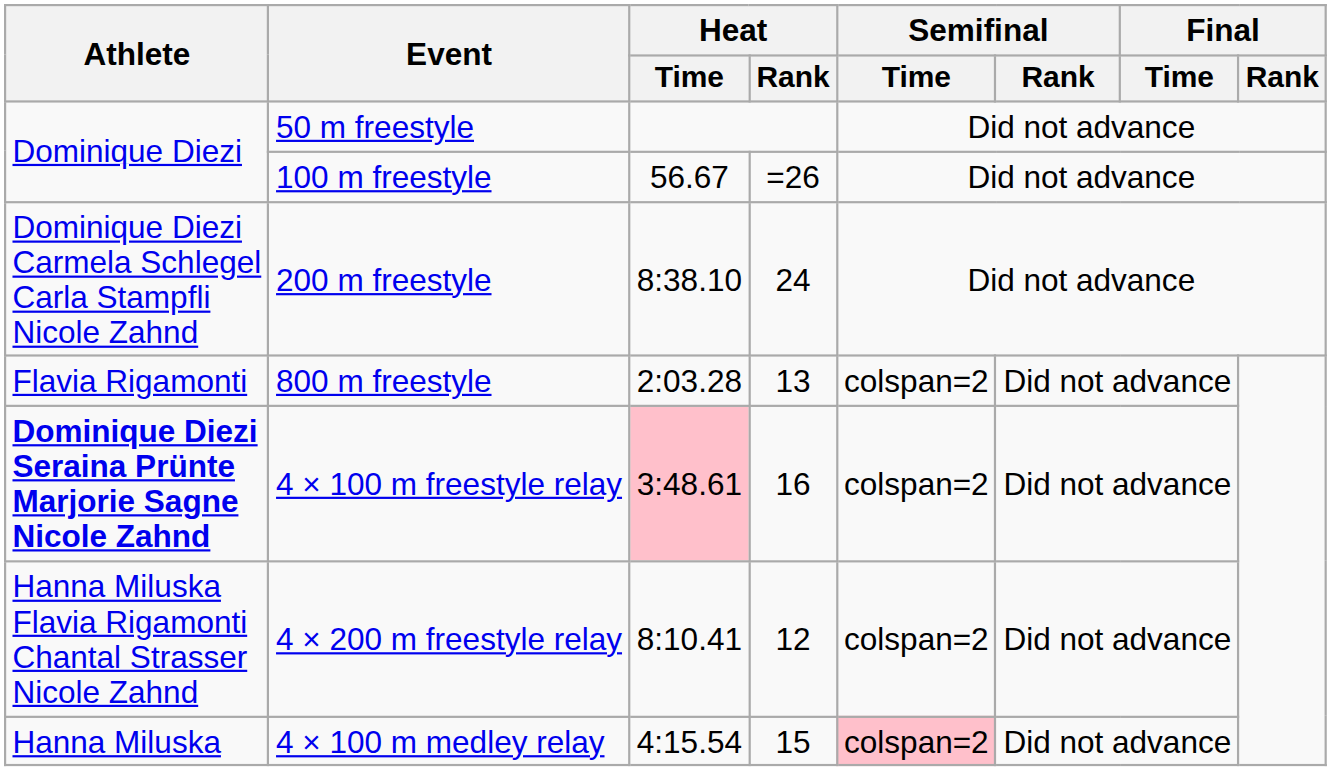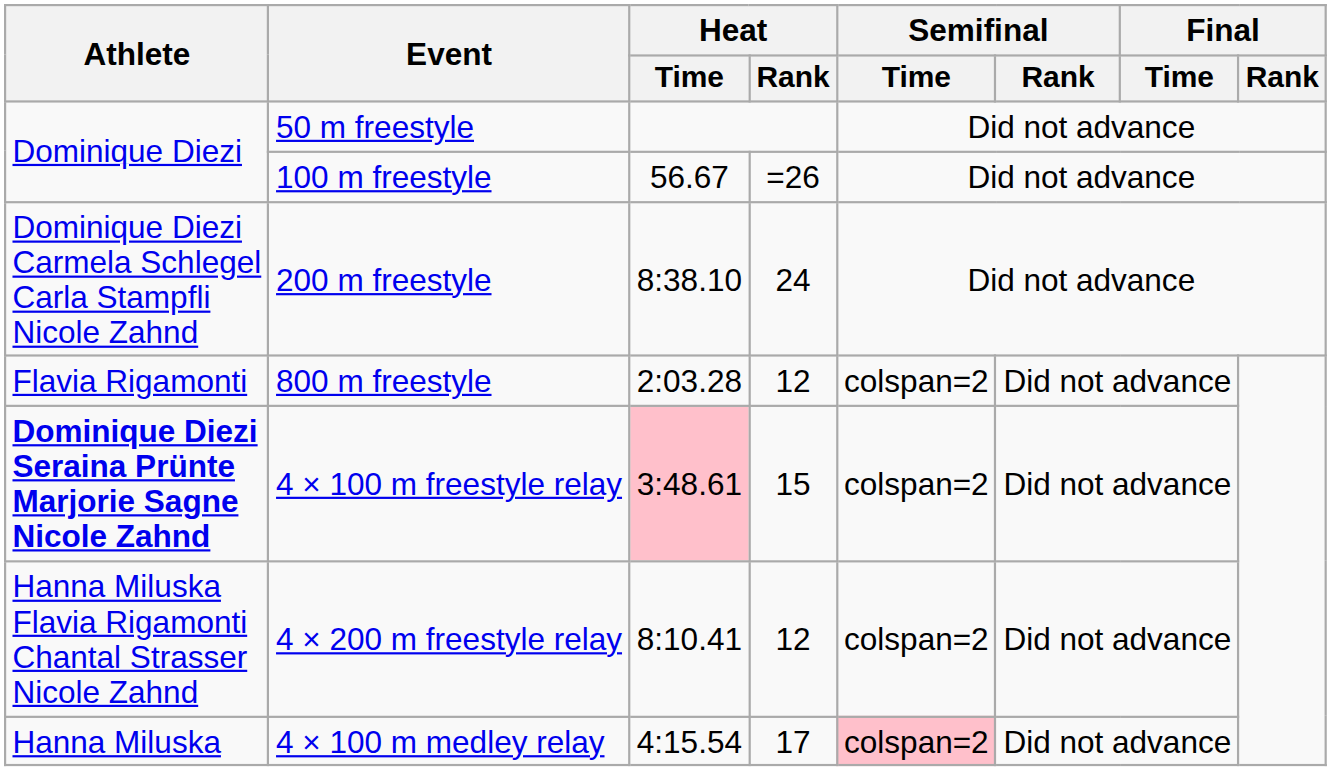(793, 382) 13 -> (793, 382) 12
(793, 484) 16 -> (793, 484) 15
(793, 742) 15 -> (793, 742) 17
